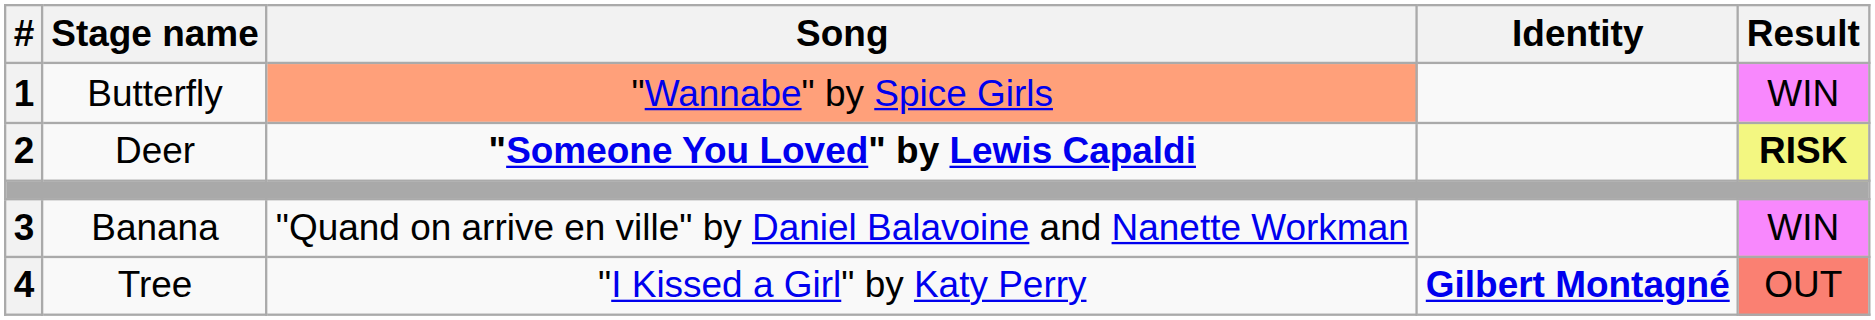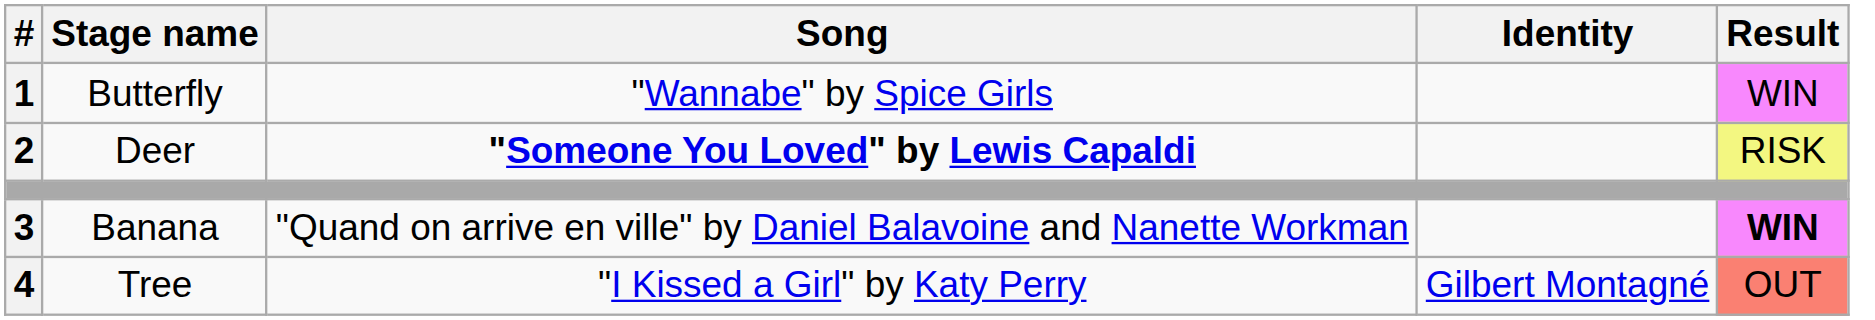(842, 92) lightsalmon background -> (842, 92) no background
(1803, 151) bold -> (1783, 151) normal
(1803, 226) normal -> (1783, 226) bold
(1578, 285) bold -> (1568, 285) normal
